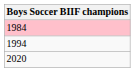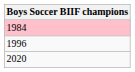(17, 43) 1994 -> (17, 43) 1996
